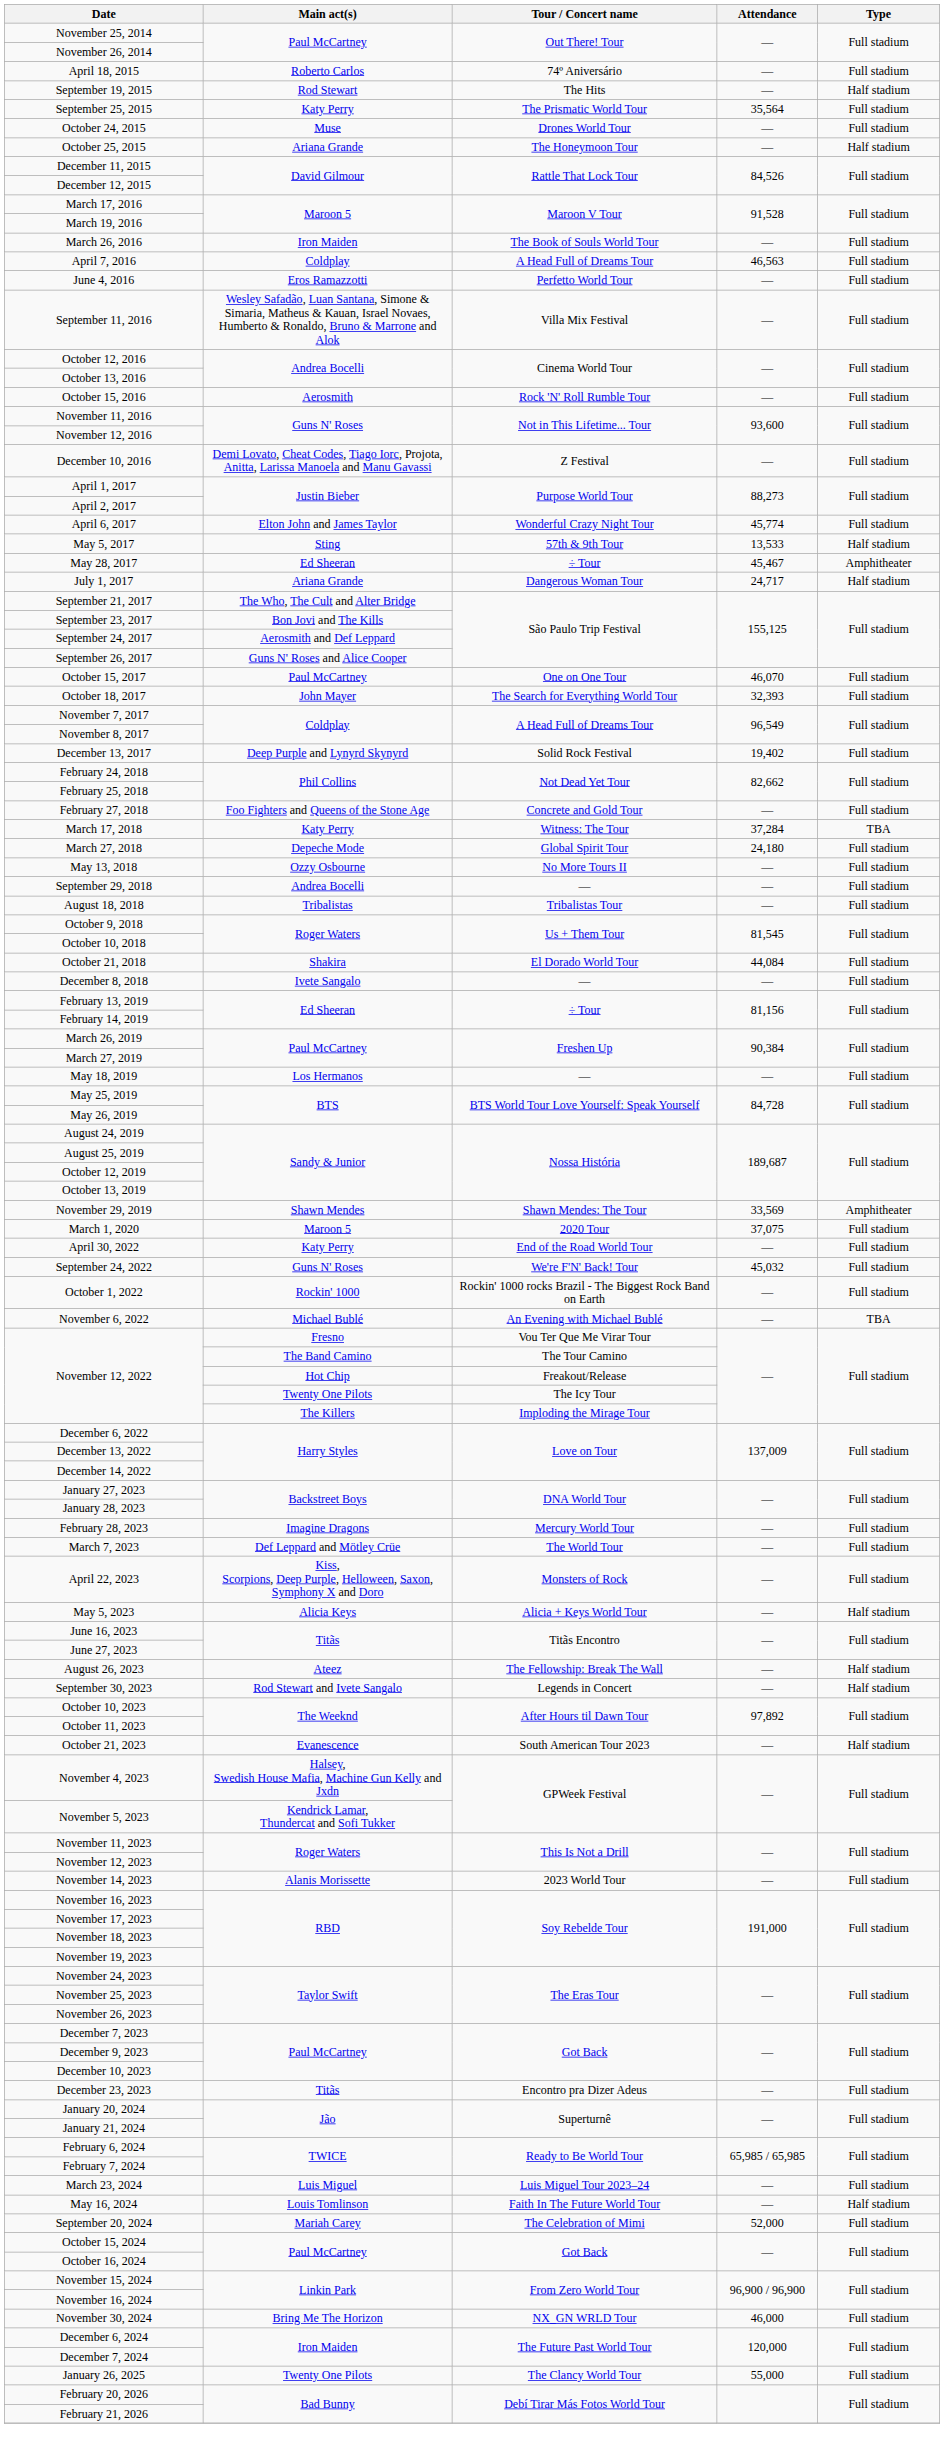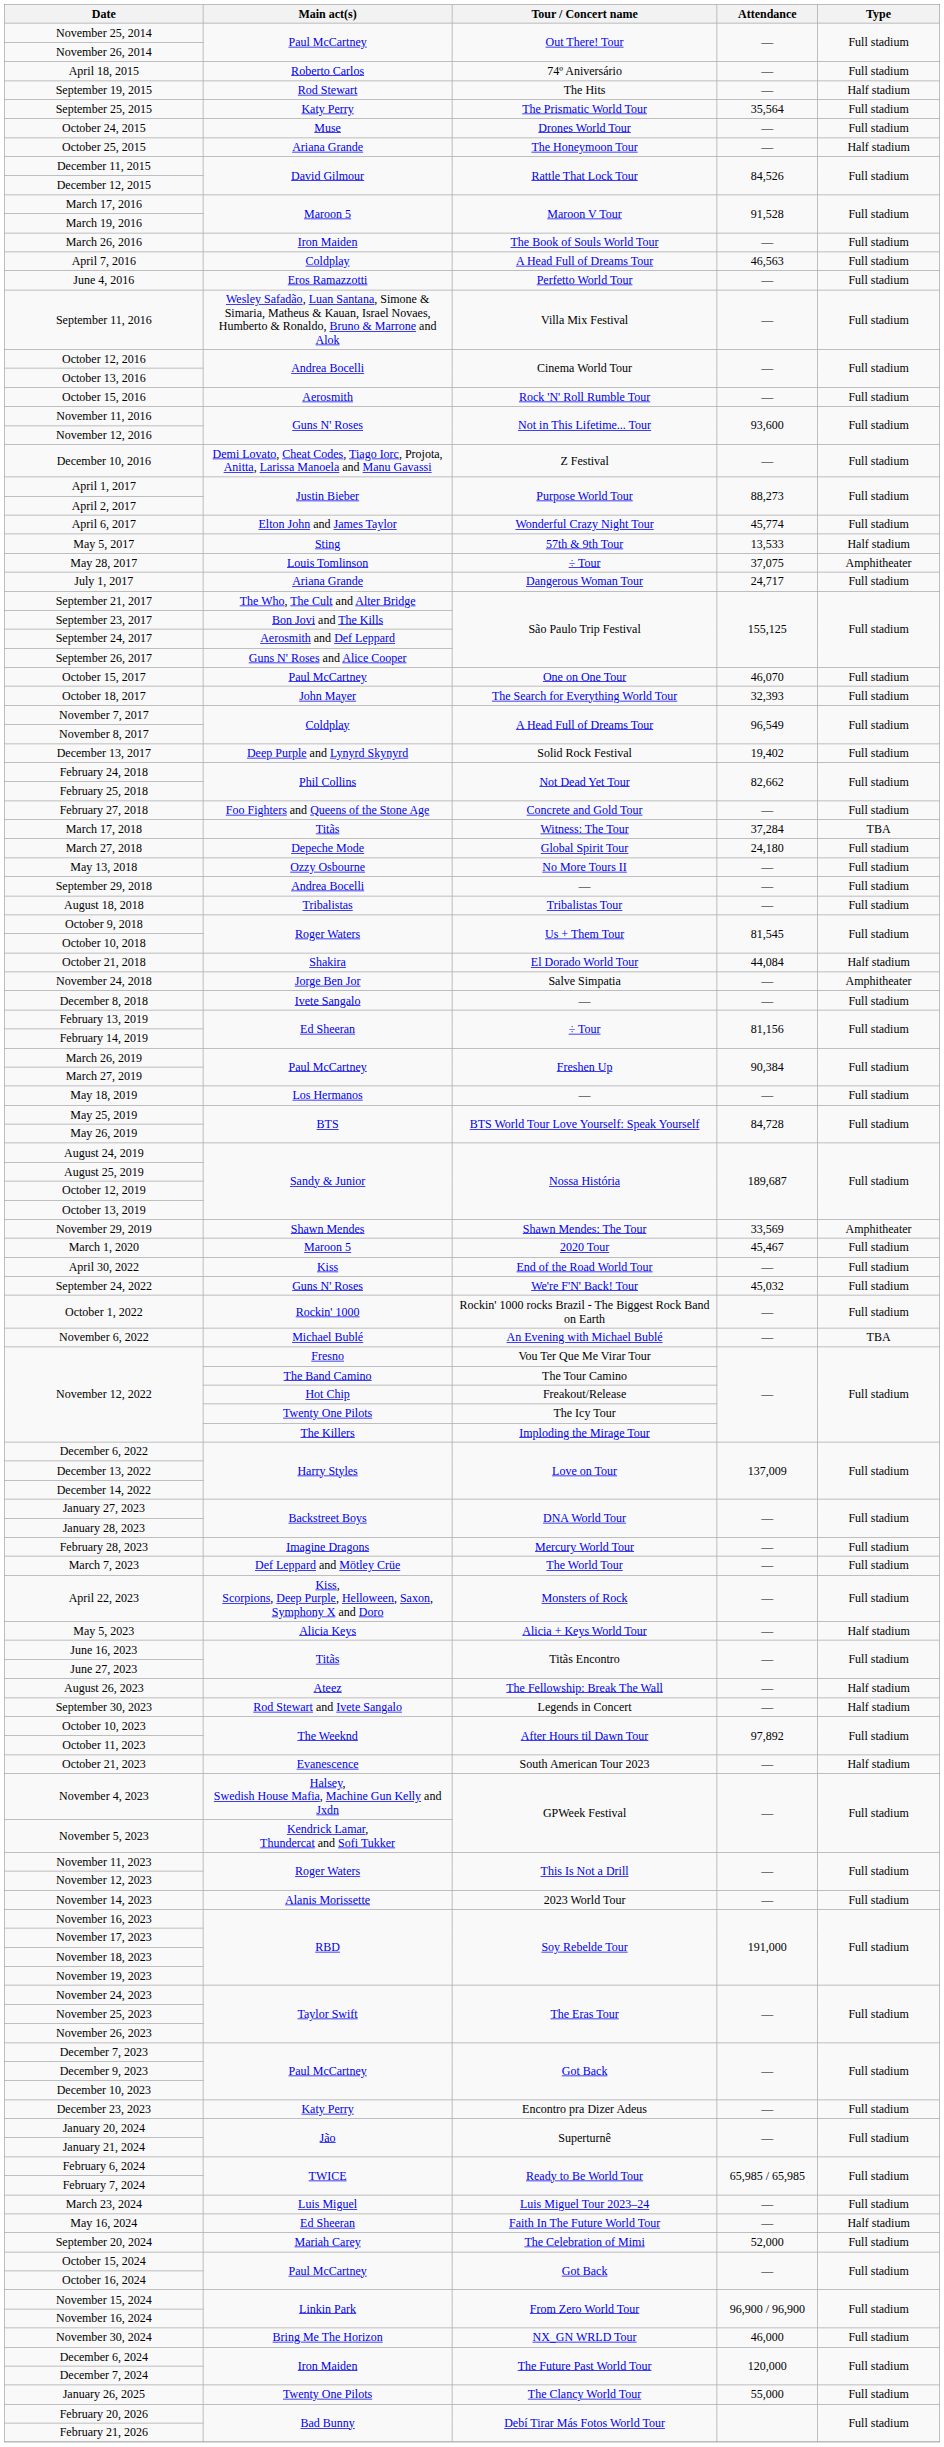(328, 562) Ed Sheeran -> (328, 562) Louis Tomlinson
(767, 562) 45,467 -> (767, 562) 37,075
(879, 581) Half stadium -> (879, 581) Full stadium
(328, 829) Katy Perry -> (328, 829) Titãs
(879, 962) Full stadium -> (879, 962) Half stadium
+ row: (104, 981)
(767, 1228) 37,075 -> (767, 1247) 45,467
(328, 1247) Katy Perry -> (328, 1266) Kiss
(328, 2090) Titãs -> (328, 2109) Katy Perry
(328, 2204) Louis Tomlinson -> (328, 2223) Ed Sheeran
